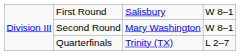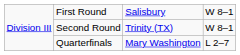(163, 27) Mary Washington -> (149, 27) Trinity (TX)
(149, 43) Trinity (TX) -> (163, 43) Mary Washington
